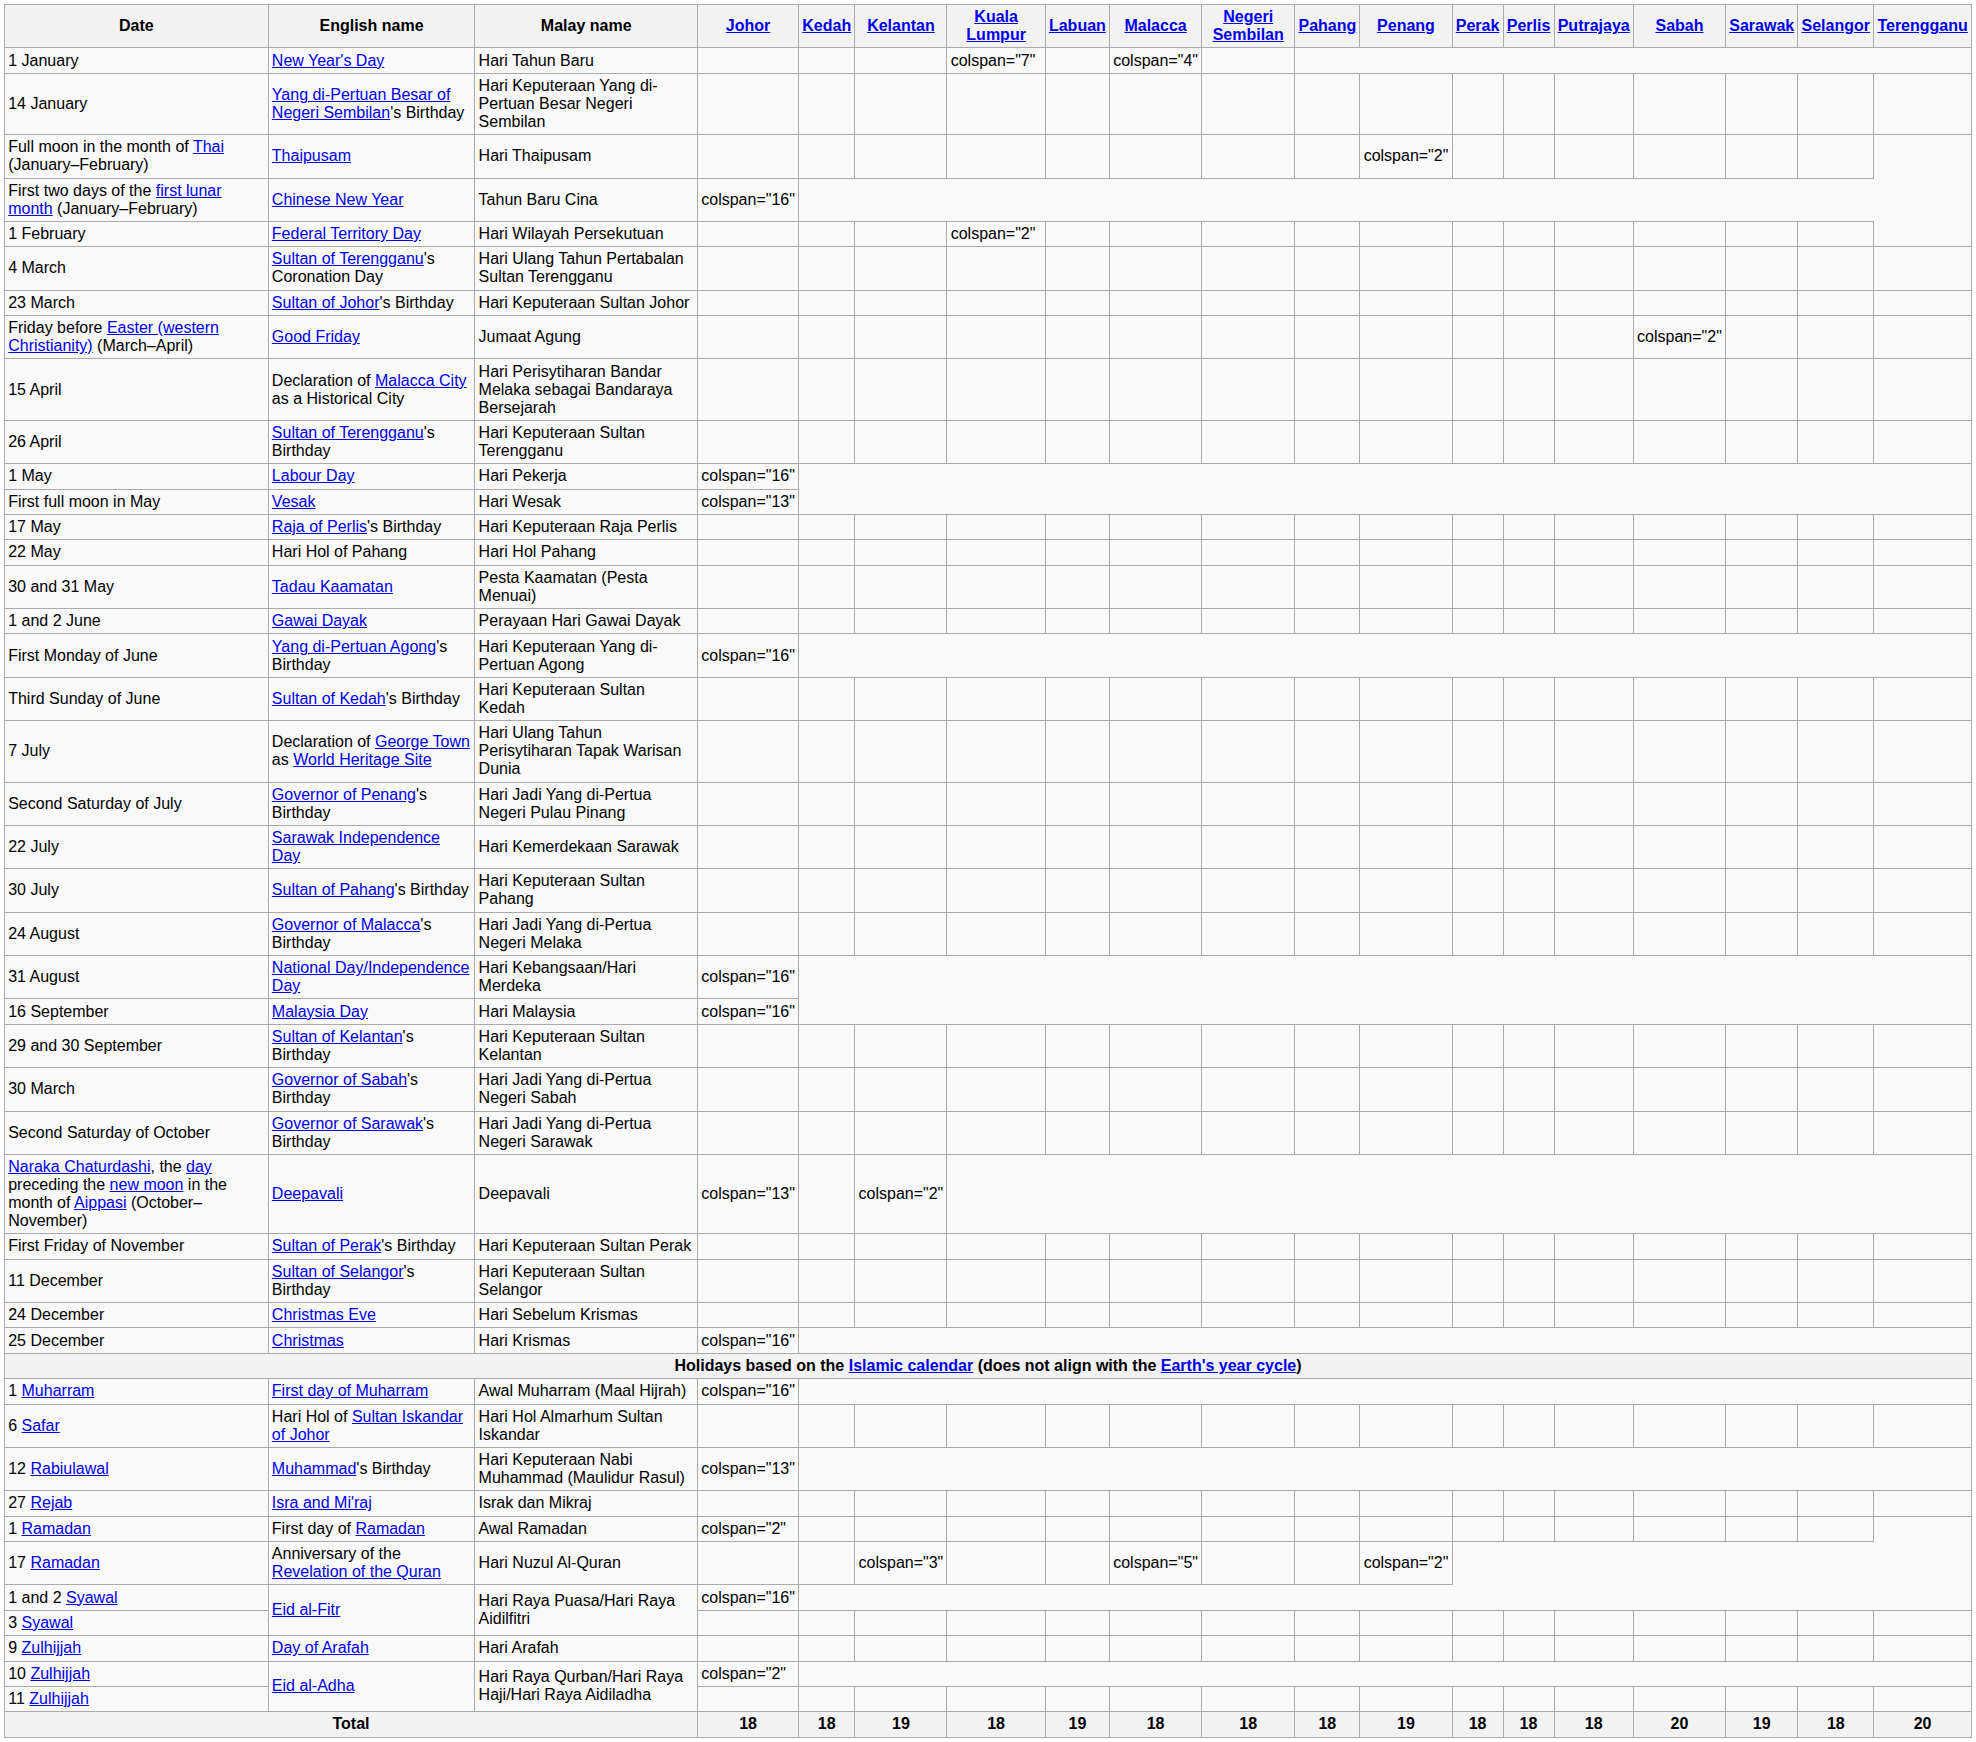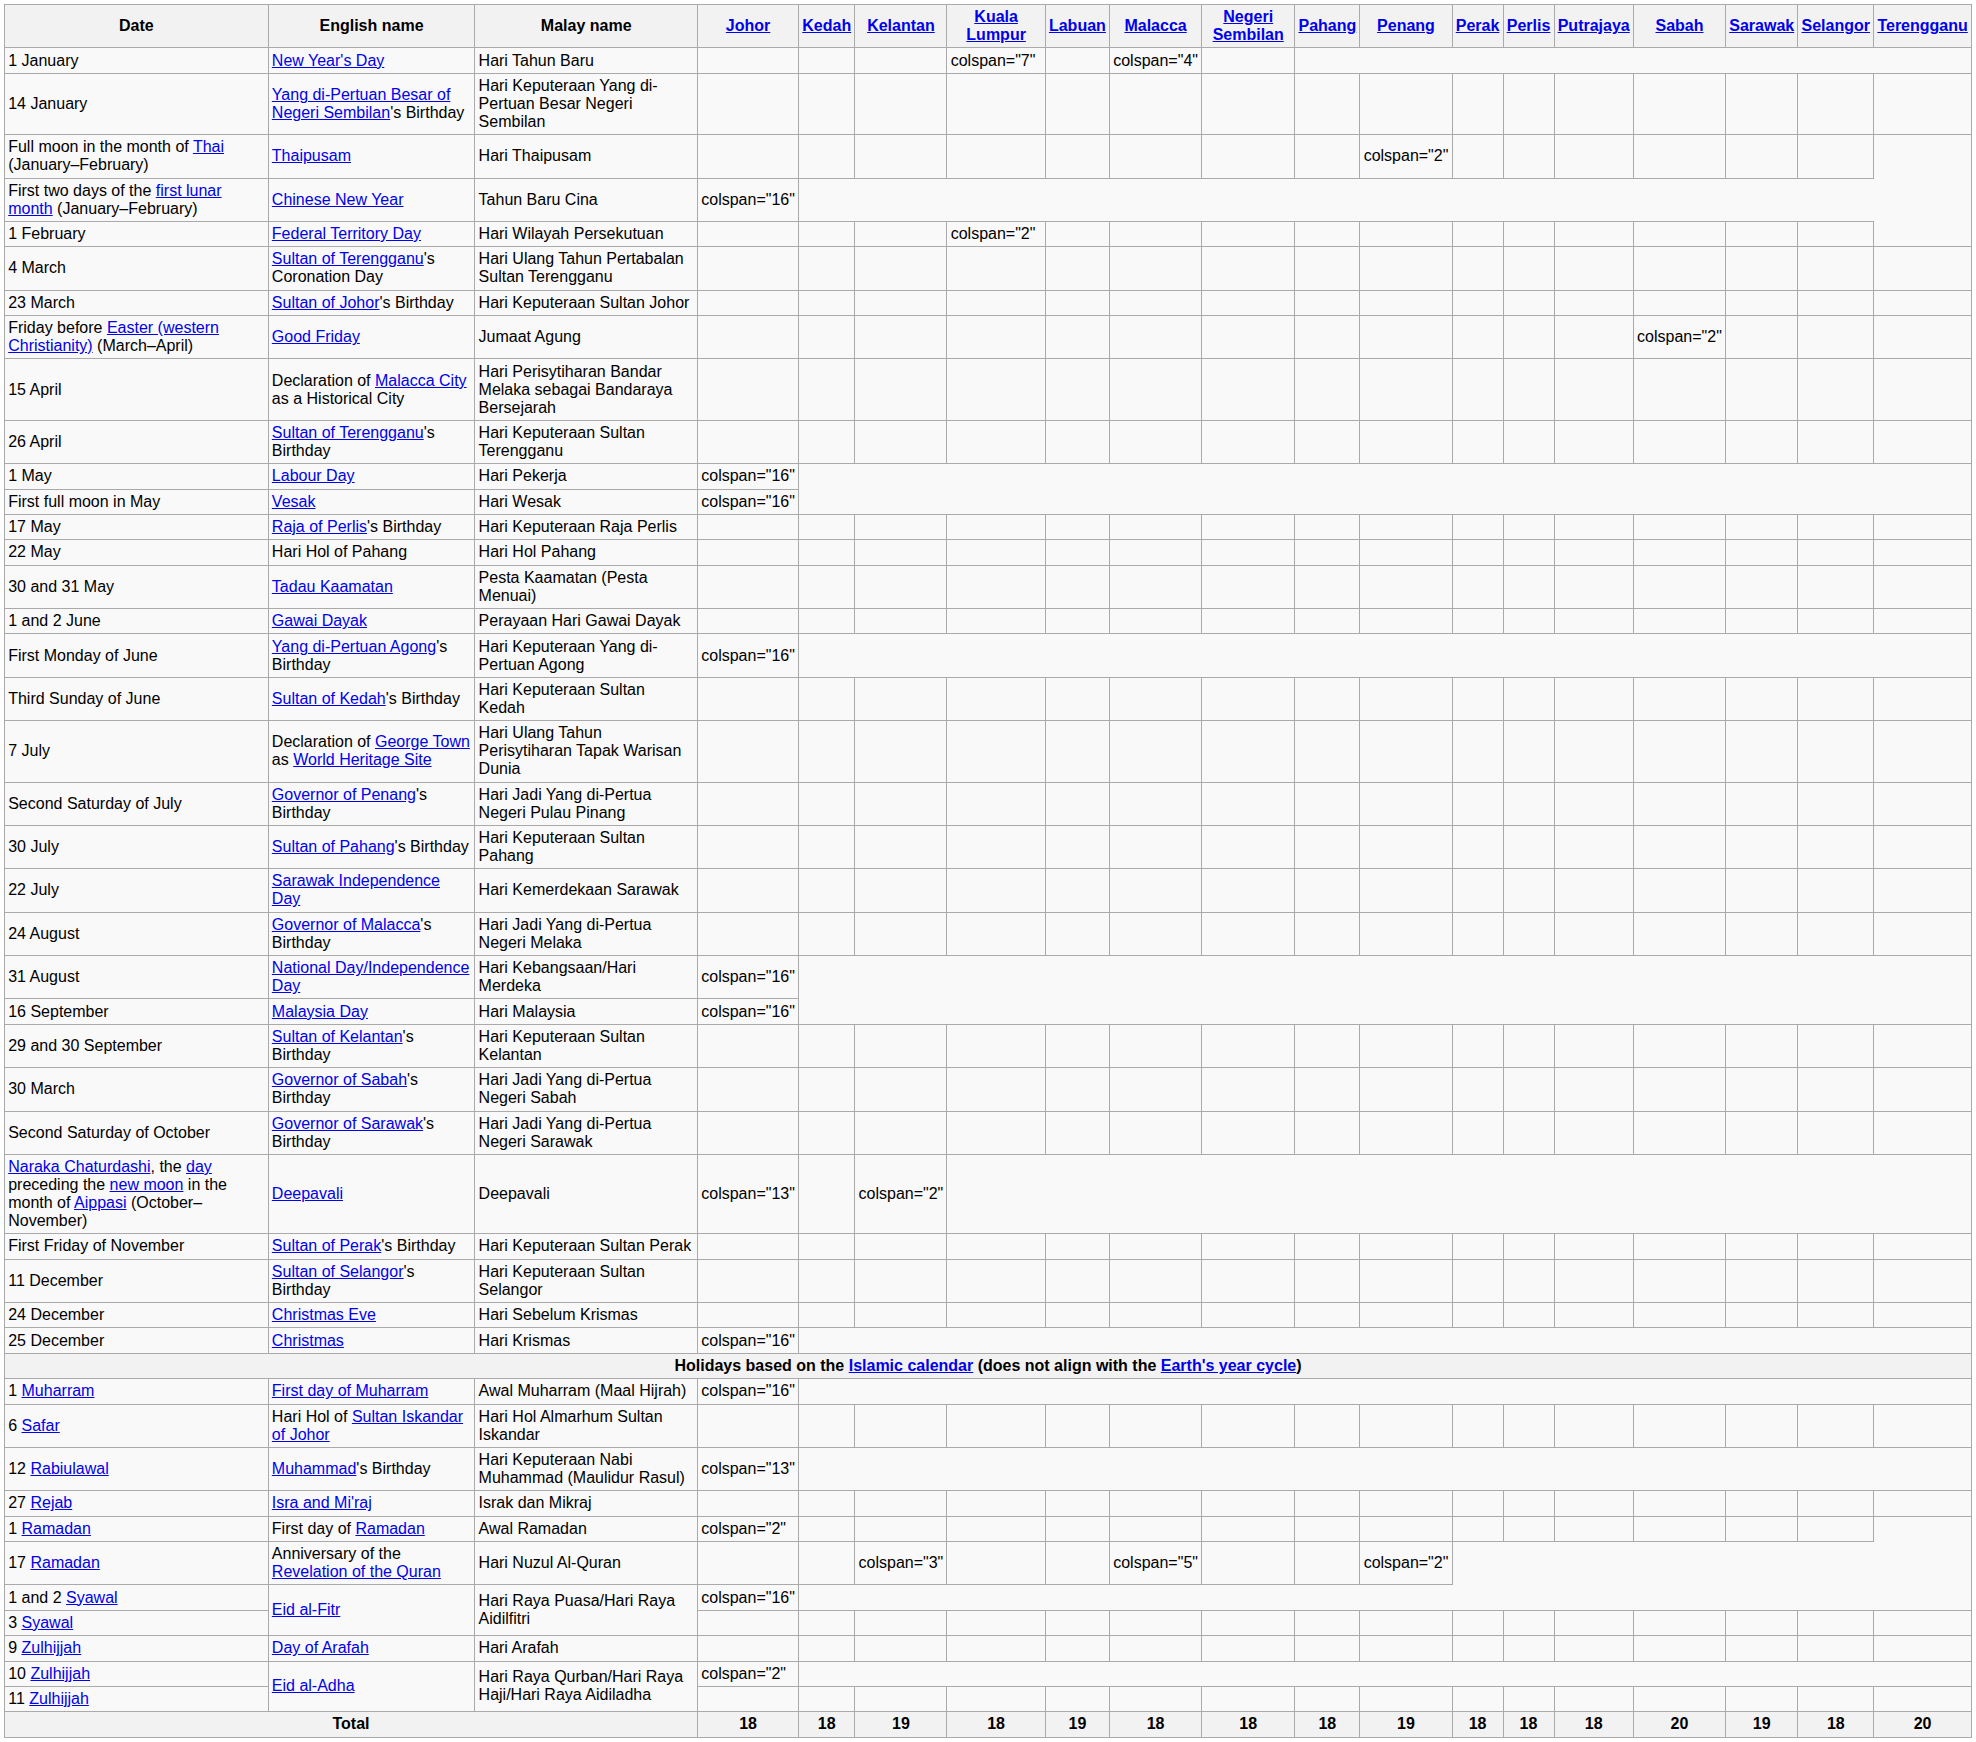(748, 501) colspan="13" -> (748, 501) colspan="16"
rows swapped: (34, 847) <-> (34, 890)
